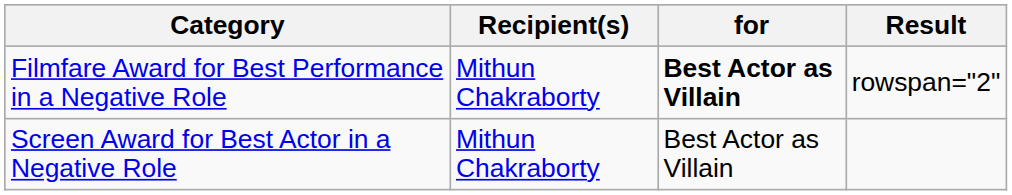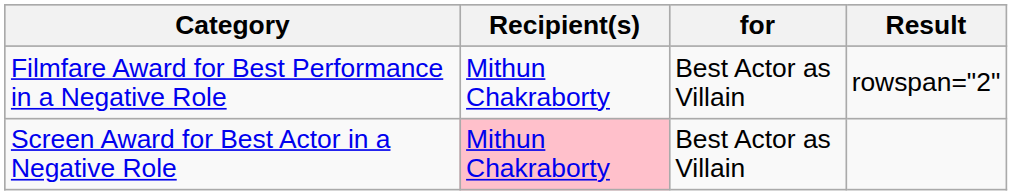(748, 82) bold -> (753, 82) normal
(528, 153) no background -> (538, 153) pink background
